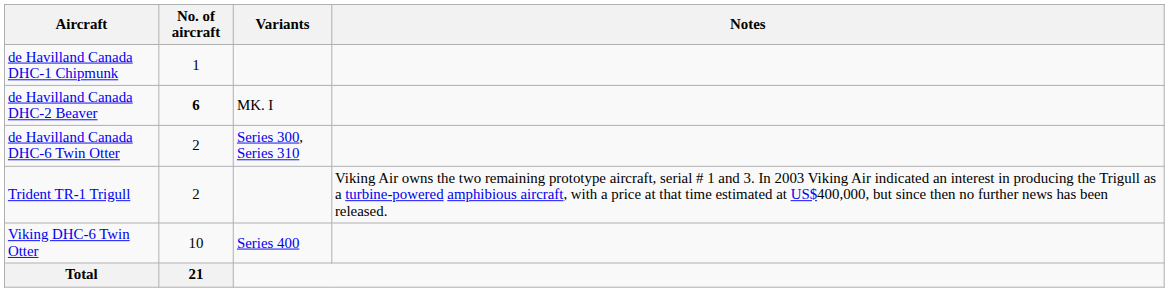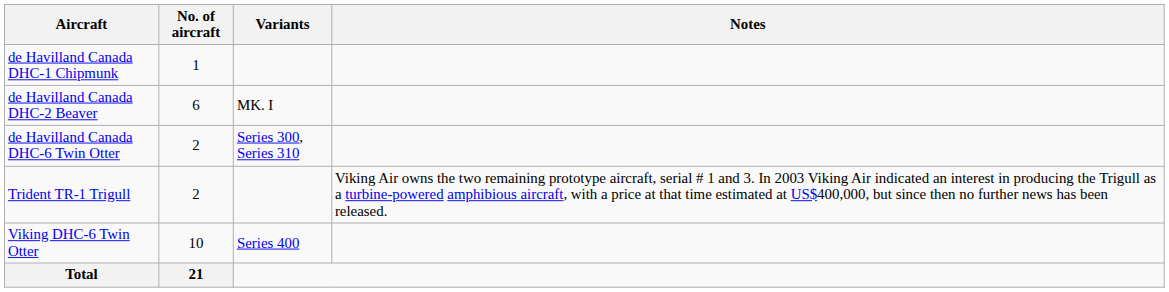(196, 105) bold -> (196, 105) normal
